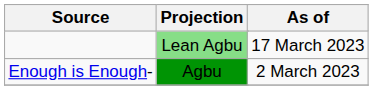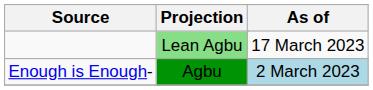(308, 71) no background -> (308, 71) lightblue background
